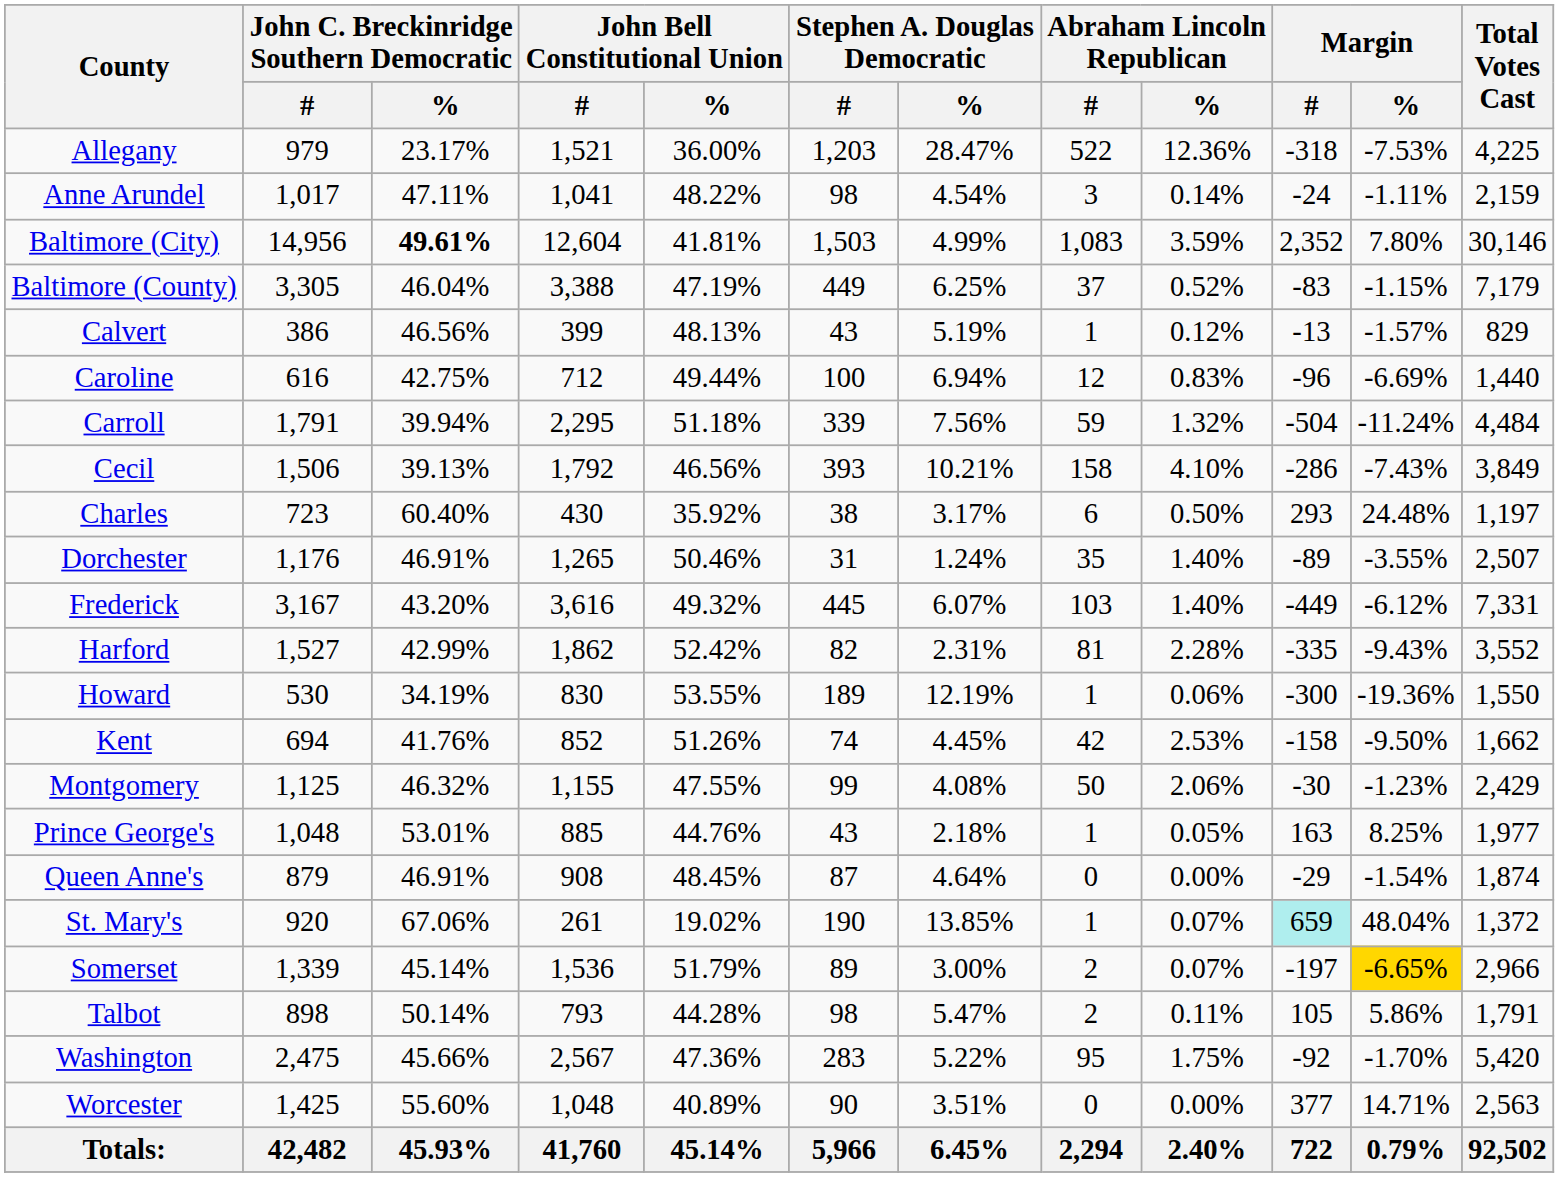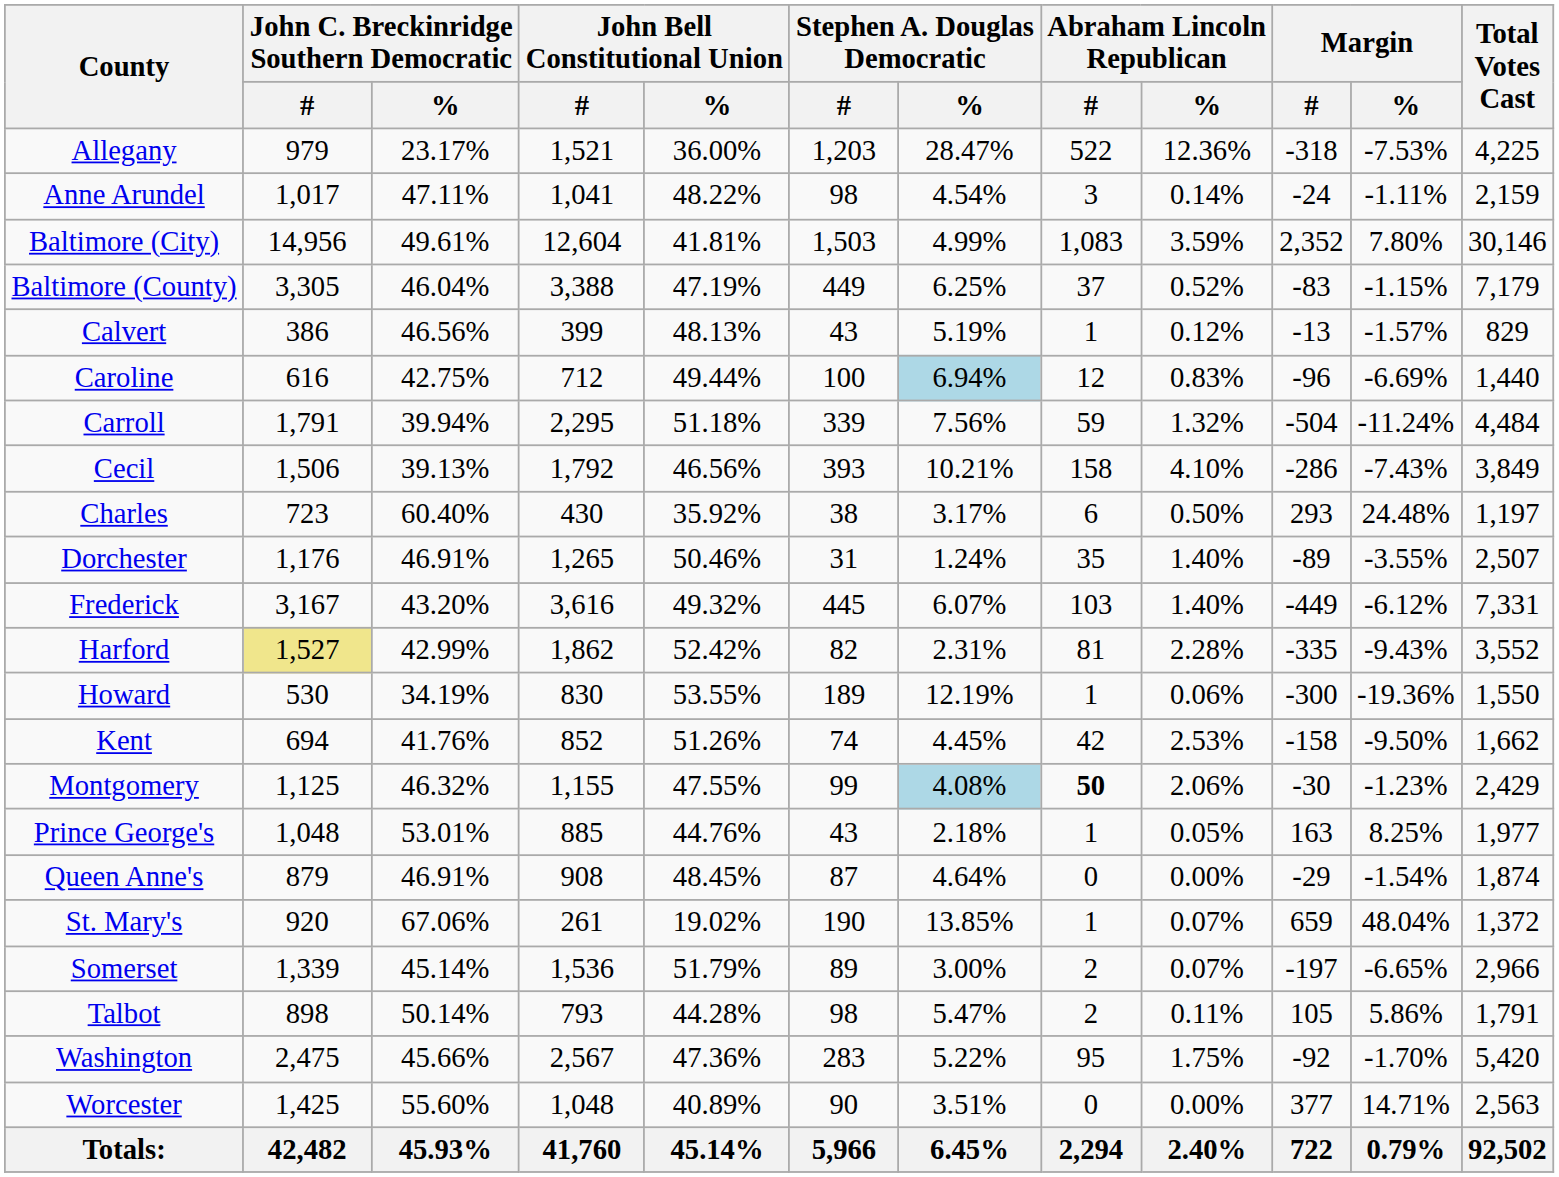(445, 241) bold -> (445, 241) normal
(969, 377) no background -> (969, 377) lightblue background
(307, 649) no background -> (307, 649) khaki background
(969, 786) no background -> (969, 786) lightblue background
(1091, 786) normal -> (1091, 786) bold
(1311, 922) paleturquoise background -> (1311, 922) no background
(1406, 967) gold background -> (1406, 967) no background
